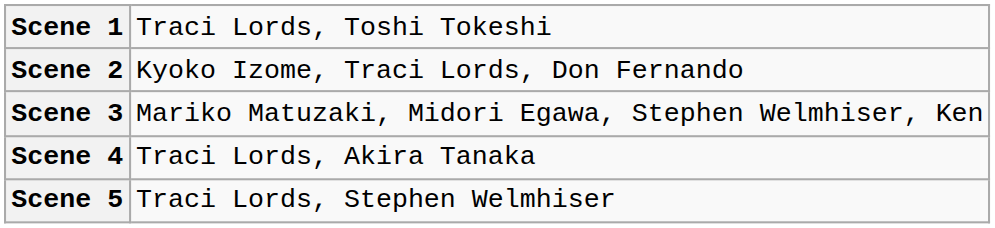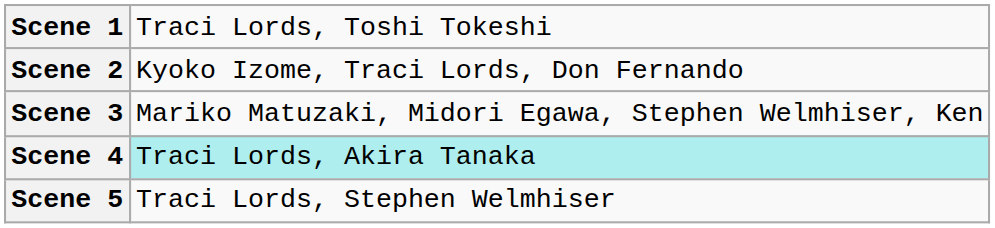(336, 157) no background -> (336, 157) paleturquoise background
